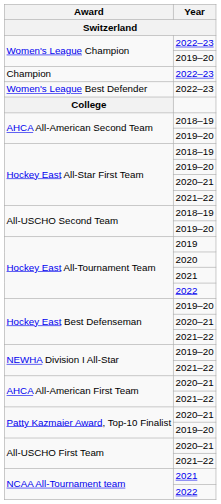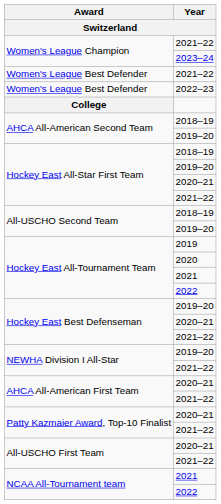(195, 43) 2022–23 -> (195, 43) 2021–22
(195, 58) 2019–20 -> (195, 58) 2023–24
(29, 74) Champion -> (77, 74) Women's League Best Defender
(195, 74) 2022–23 -> (195, 74) 2021–22
(195, 430) 2019–20 -> (195, 430) 2021–22
